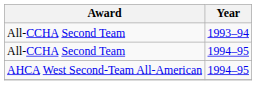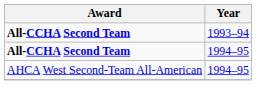(66, 32) normal -> (69, 32) bold
(66, 51) normal -> (69, 51) bold
